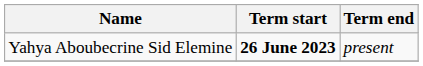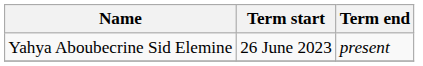(288, 47) bold -> (286, 47) normal
